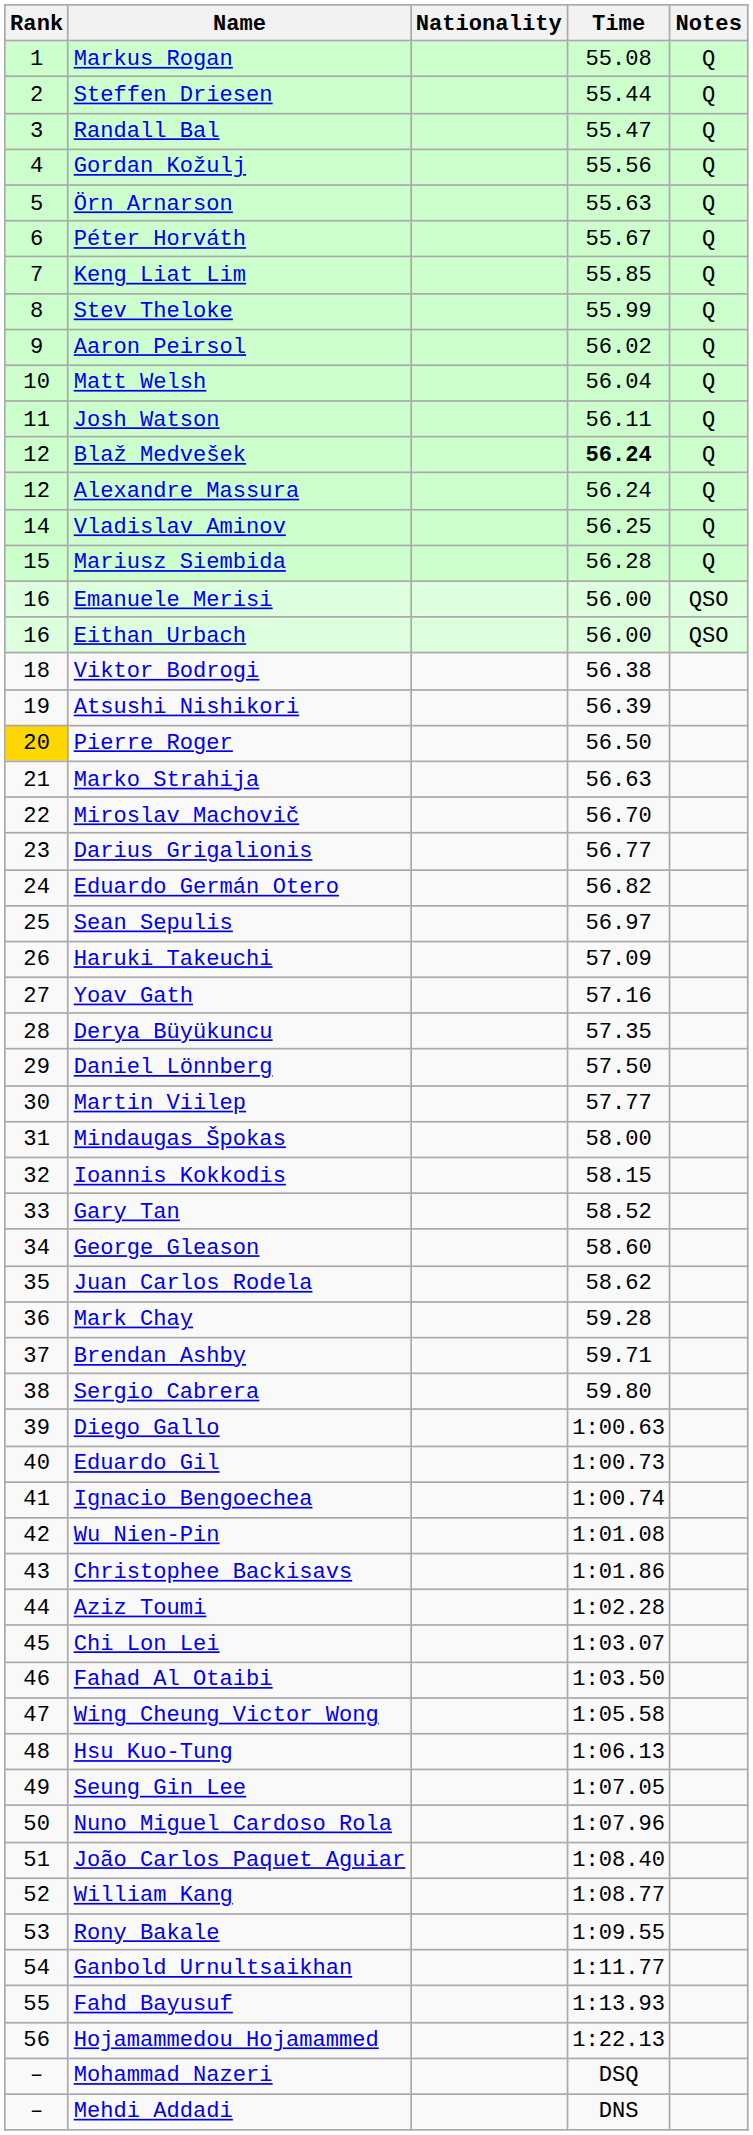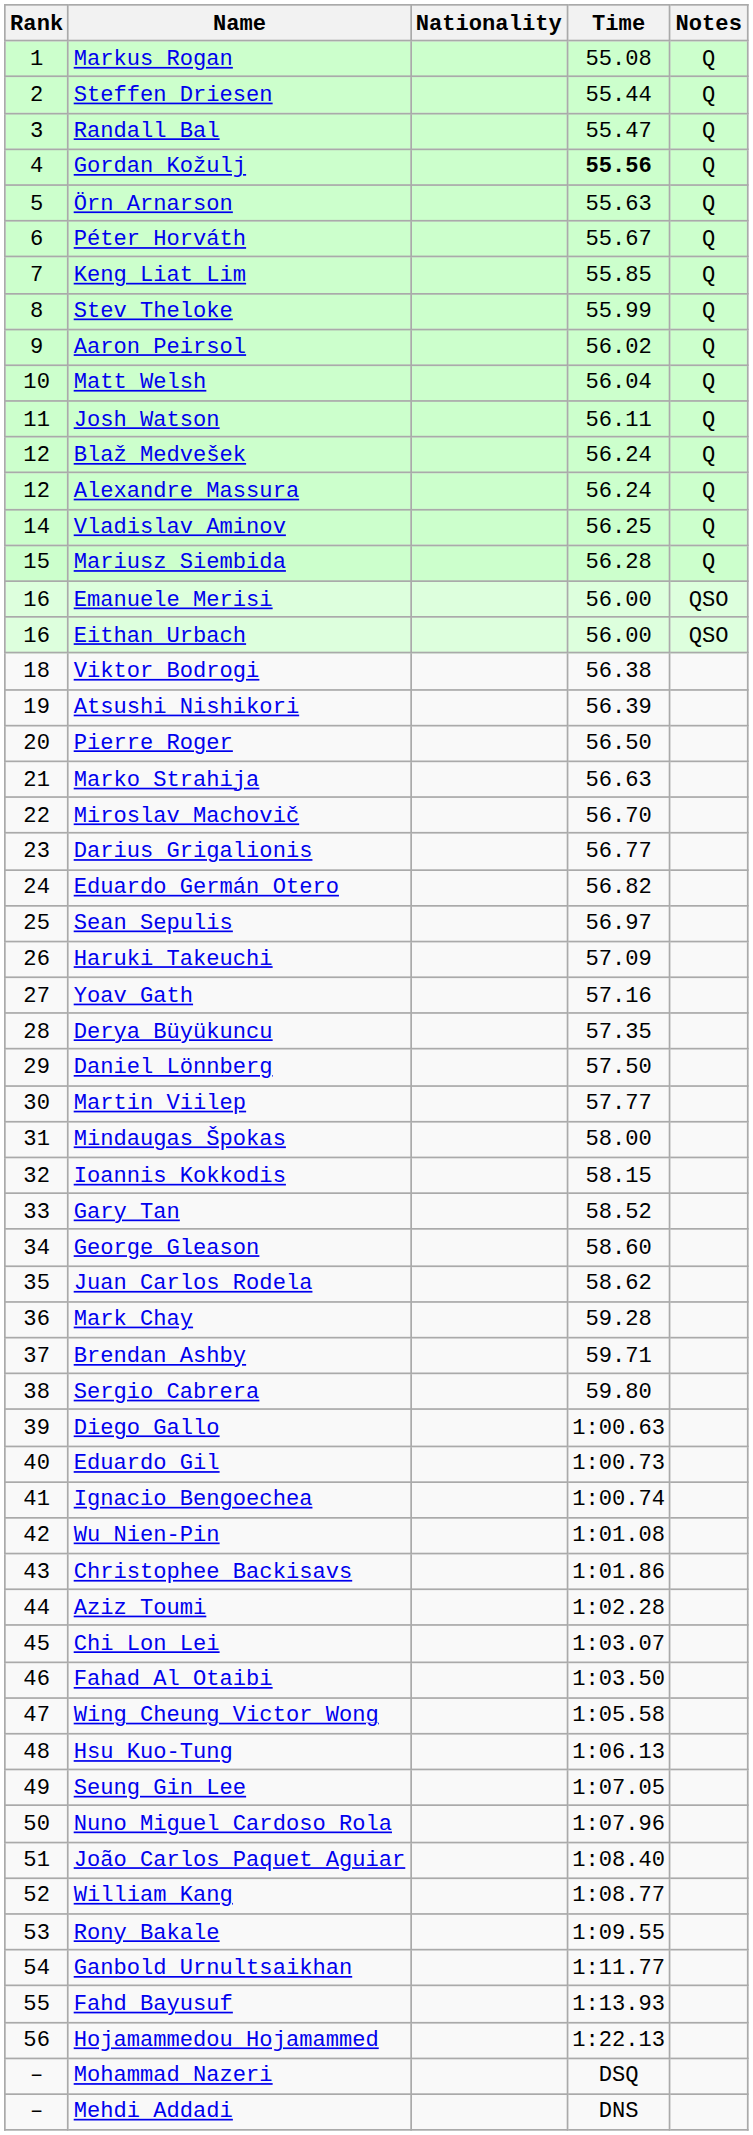(619, 167) normal -> (619, 167) bold
(619, 455) bold -> (619, 455) normal
(37, 743) gold background -> (37, 743) no background
